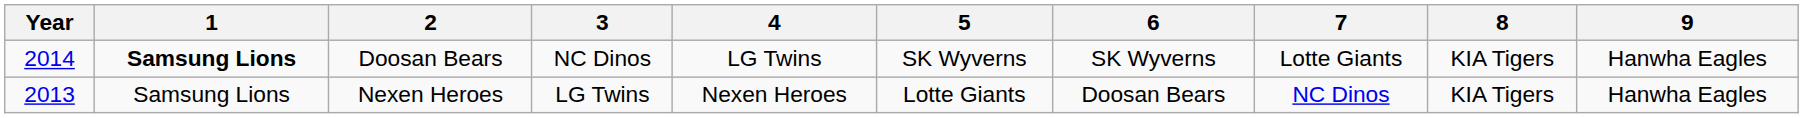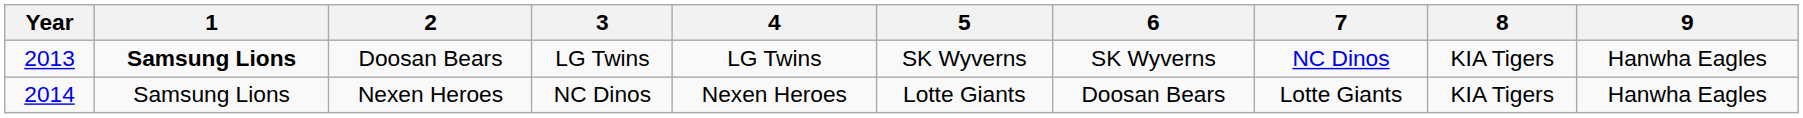(50, 58) 2014 -> (50, 58) 2013
(602, 58) NC Dinos -> (602, 58) LG Twins
(1341, 58) Lotte Giants -> (1341, 58) NC Dinos
(50, 94) 2013 -> (50, 94) 2014
(602, 94) LG Twins -> (602, 94) NC Dinos
(1341, 94) NC Dinos -> (1341, 94) Lotte Giants
